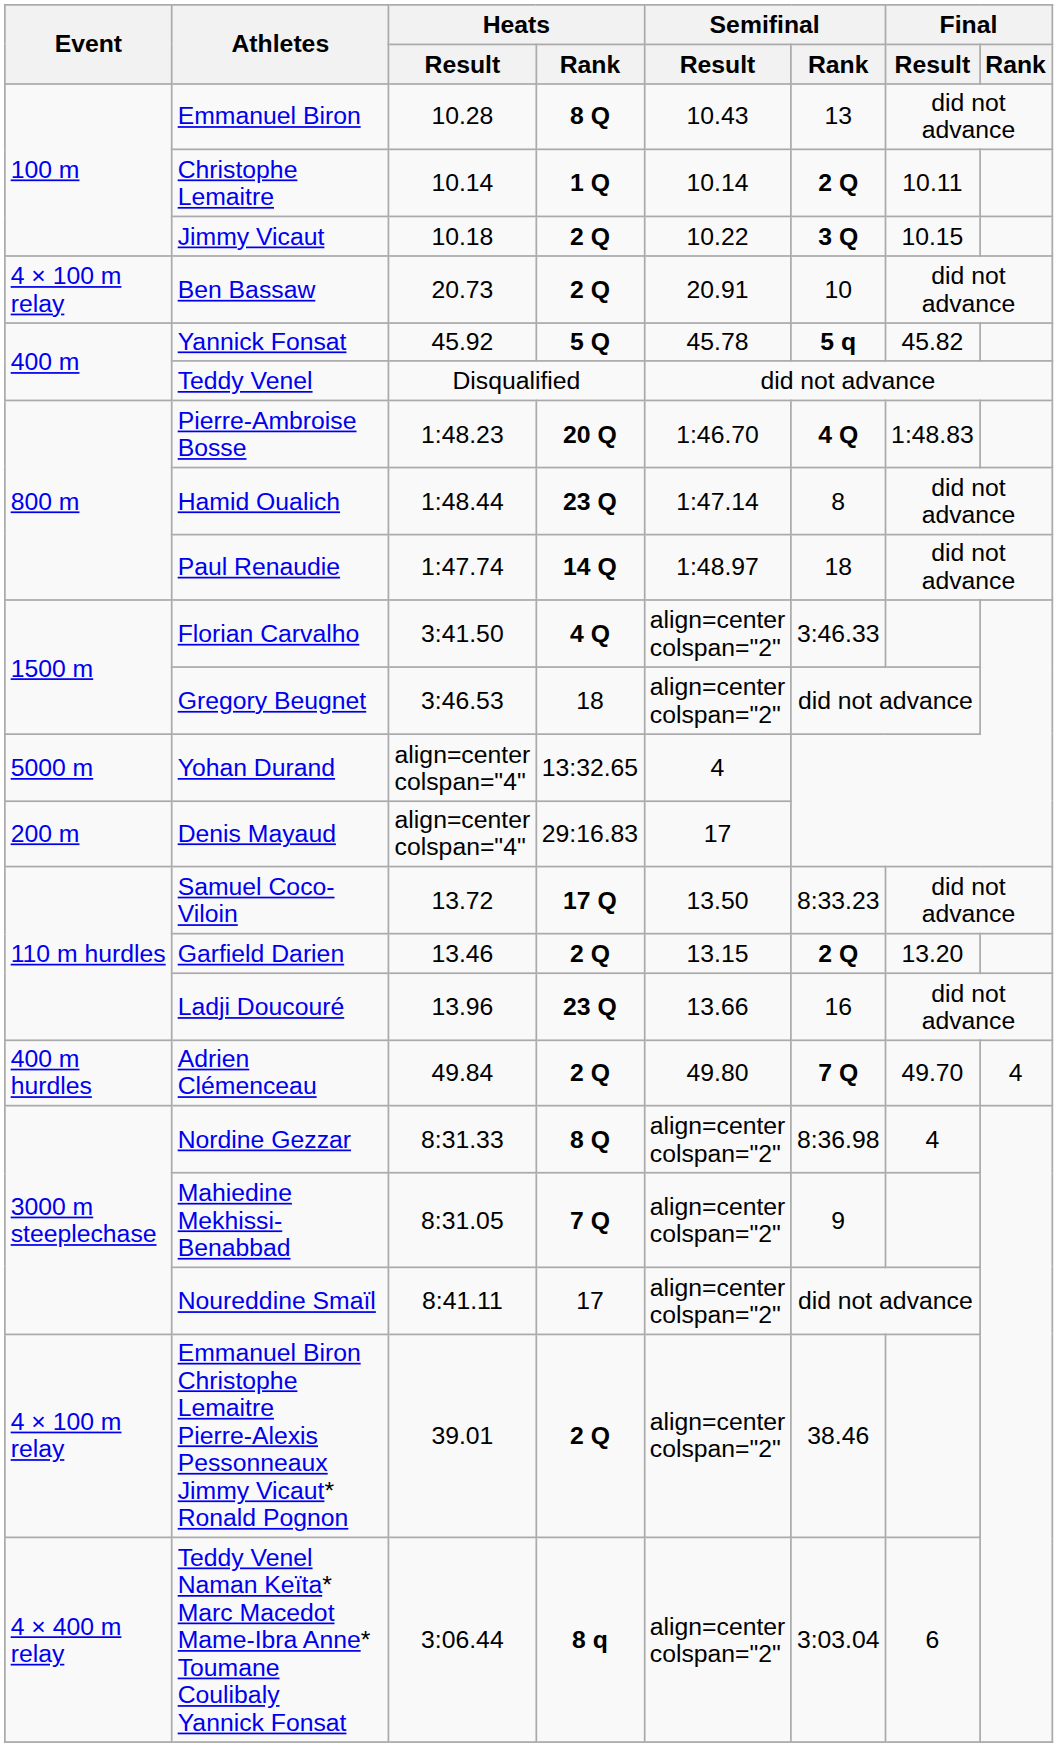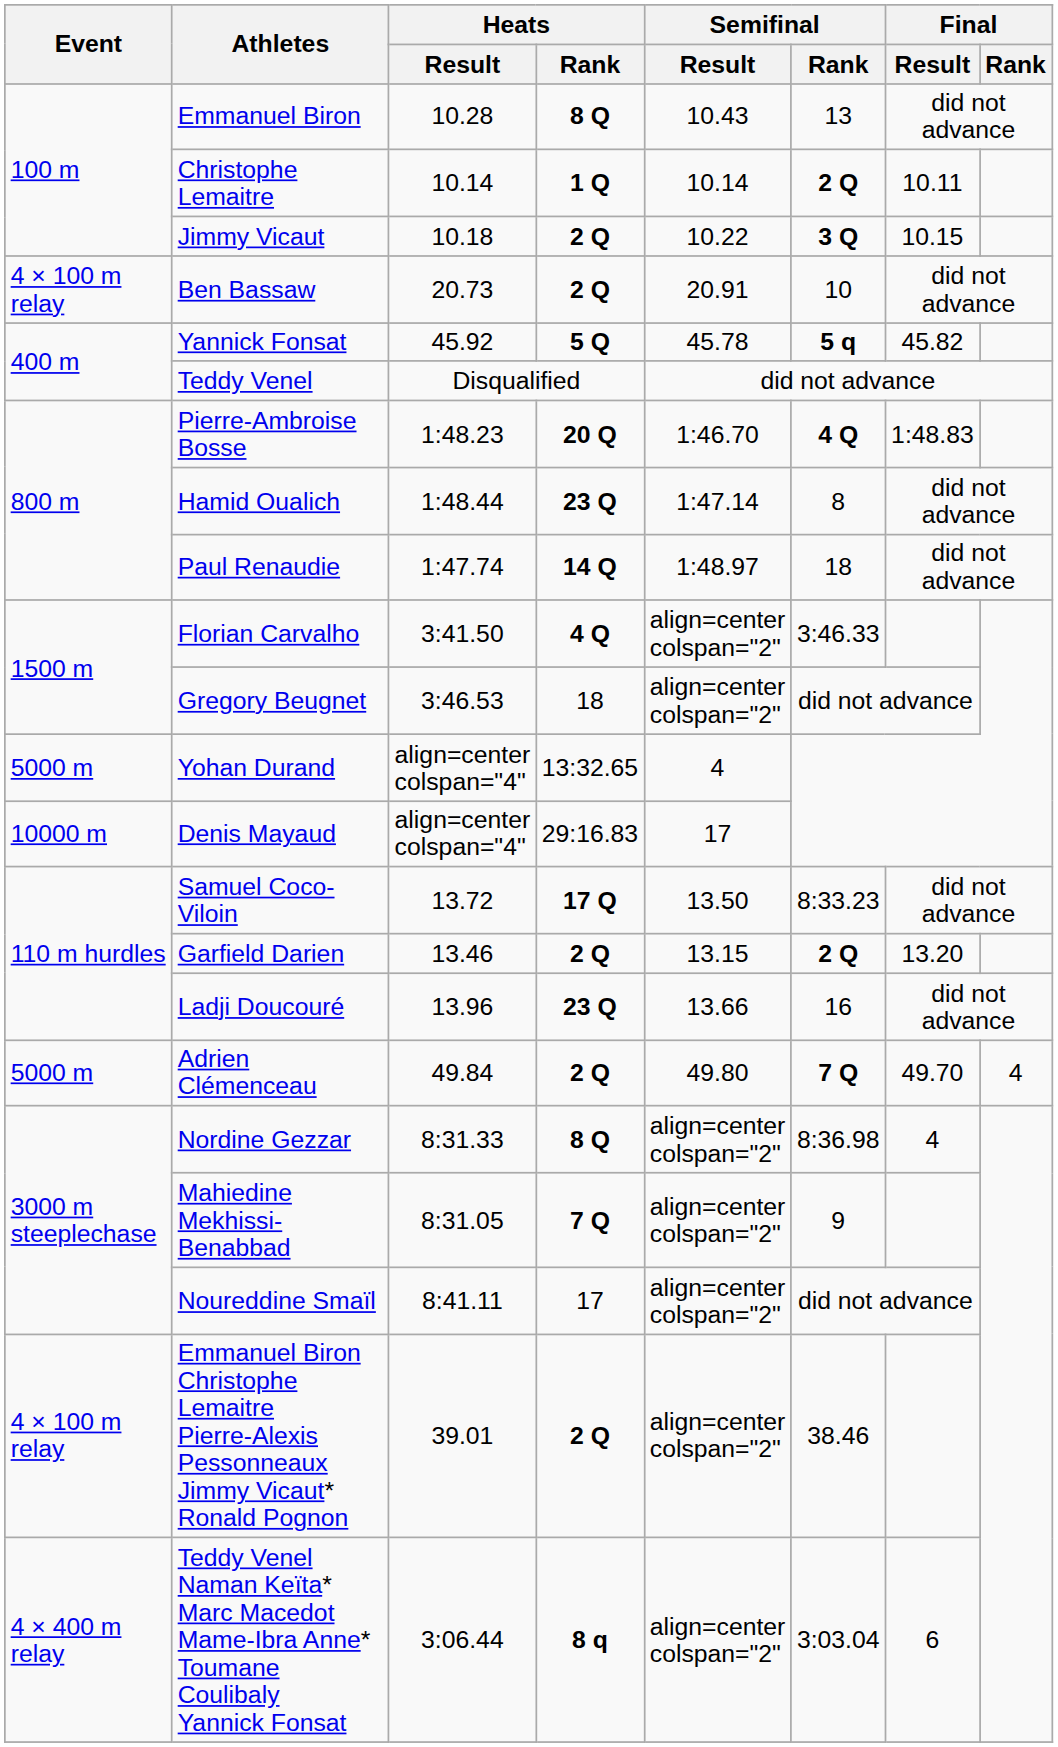(45, 834) 200 m -> (59, 834) 10000 m
(51, 1073) 400 m hurdles -> (52, 1073) 5000 m
